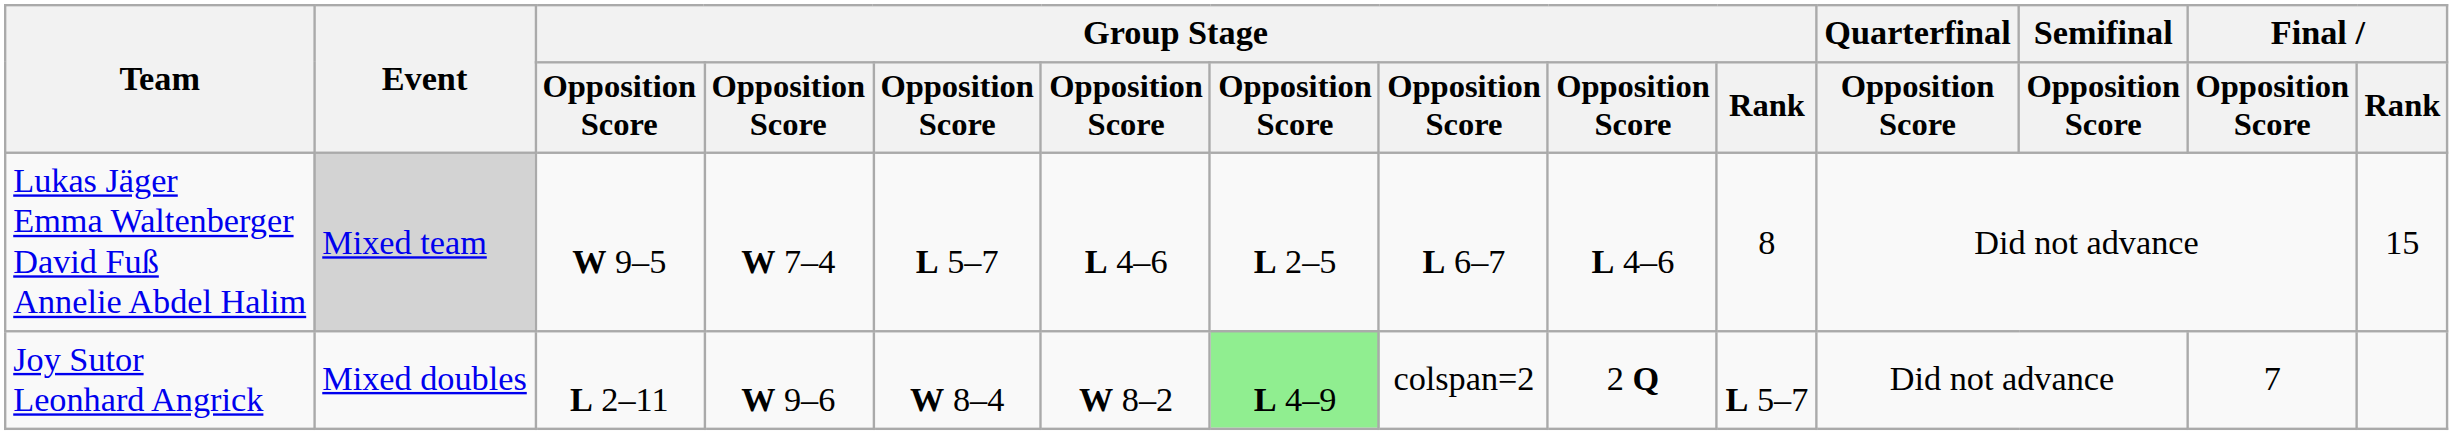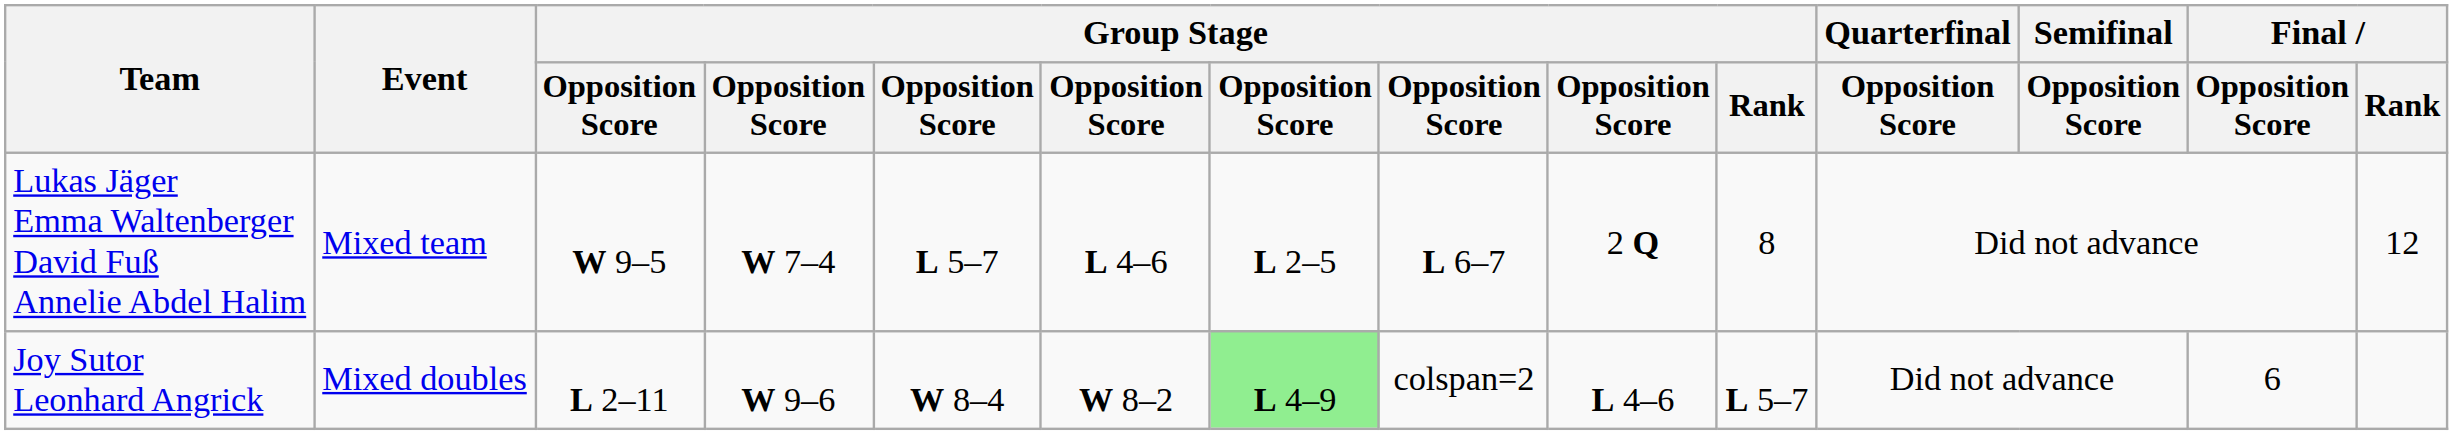(405, 241) lightgrey background -> (405, 241) no background
(1633, 262) L 4–6 -> (1633, 241) 2 Q
(2402, 241) 15 -> (2402, 241) 12
(1633, 379) 2 Q -> (1633, 399) L 4–6
(2272, 379) 7 -> (2272, 379) 6
